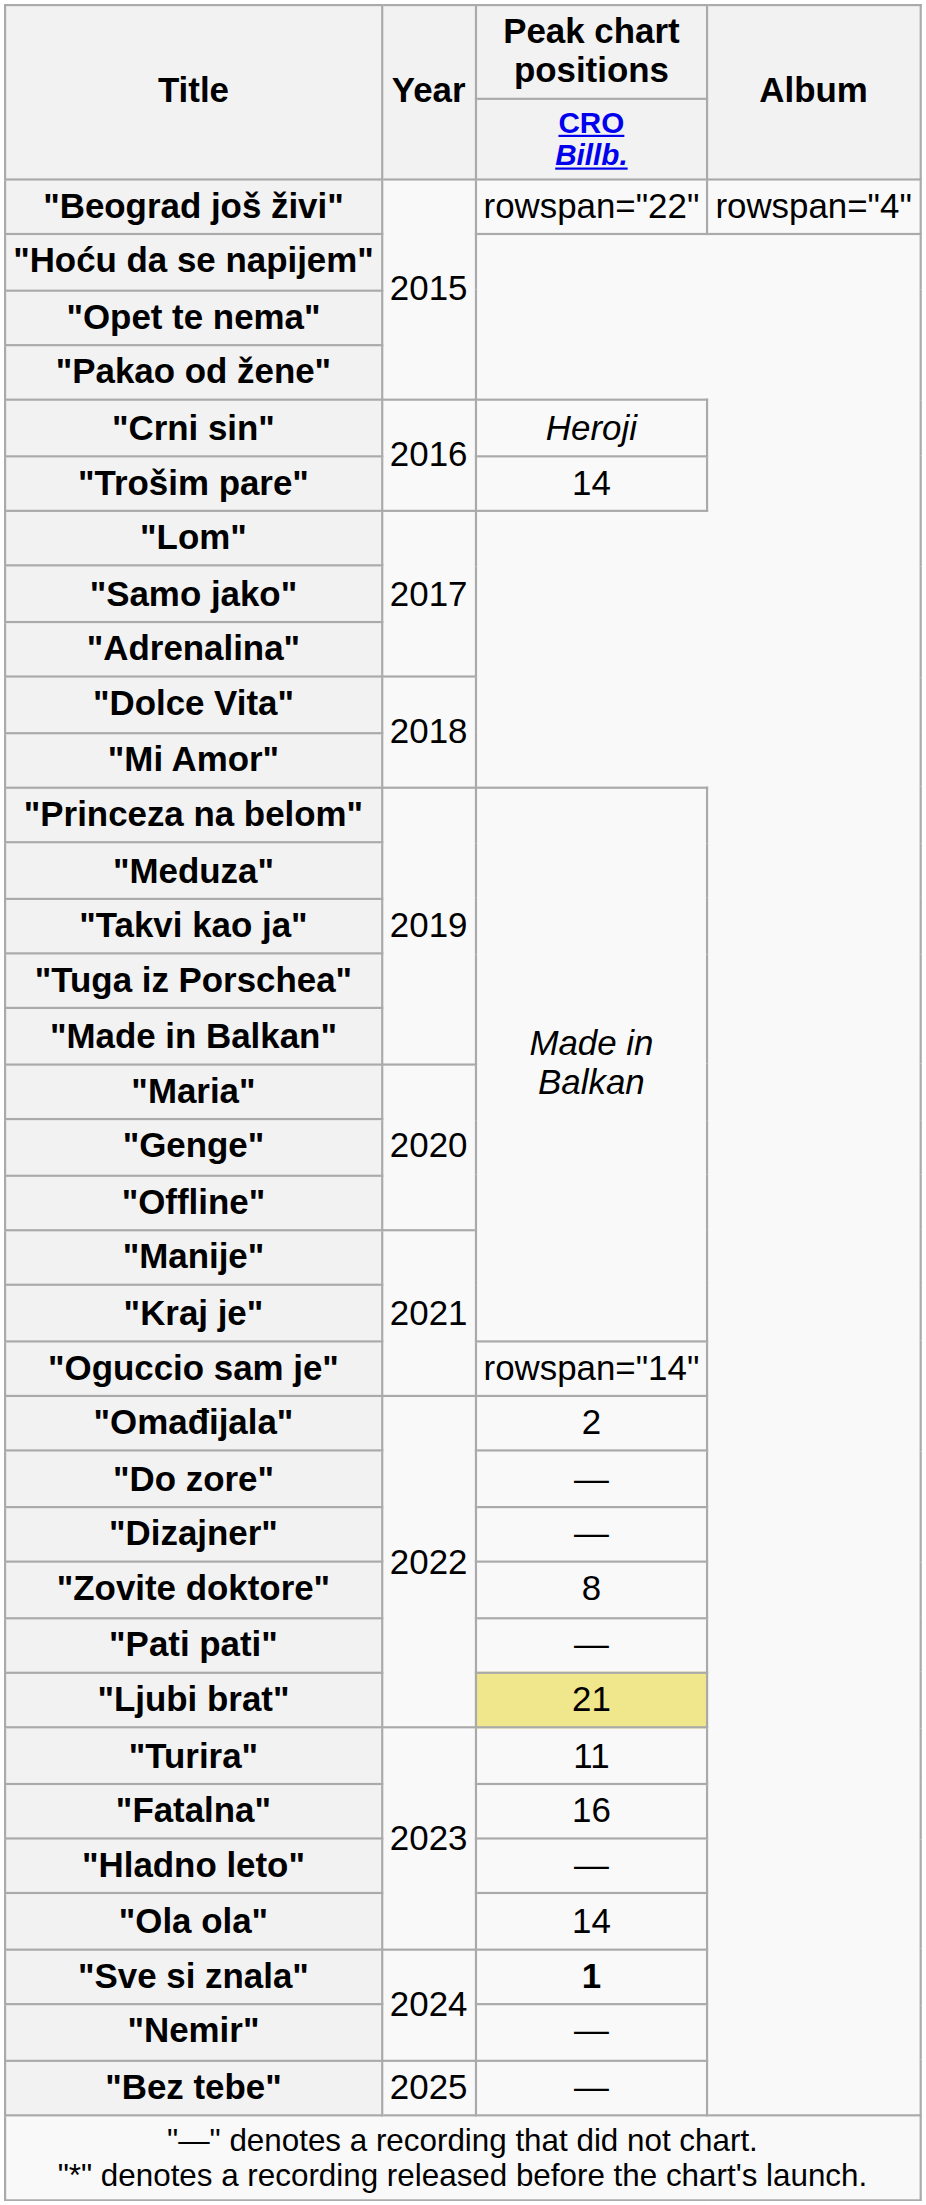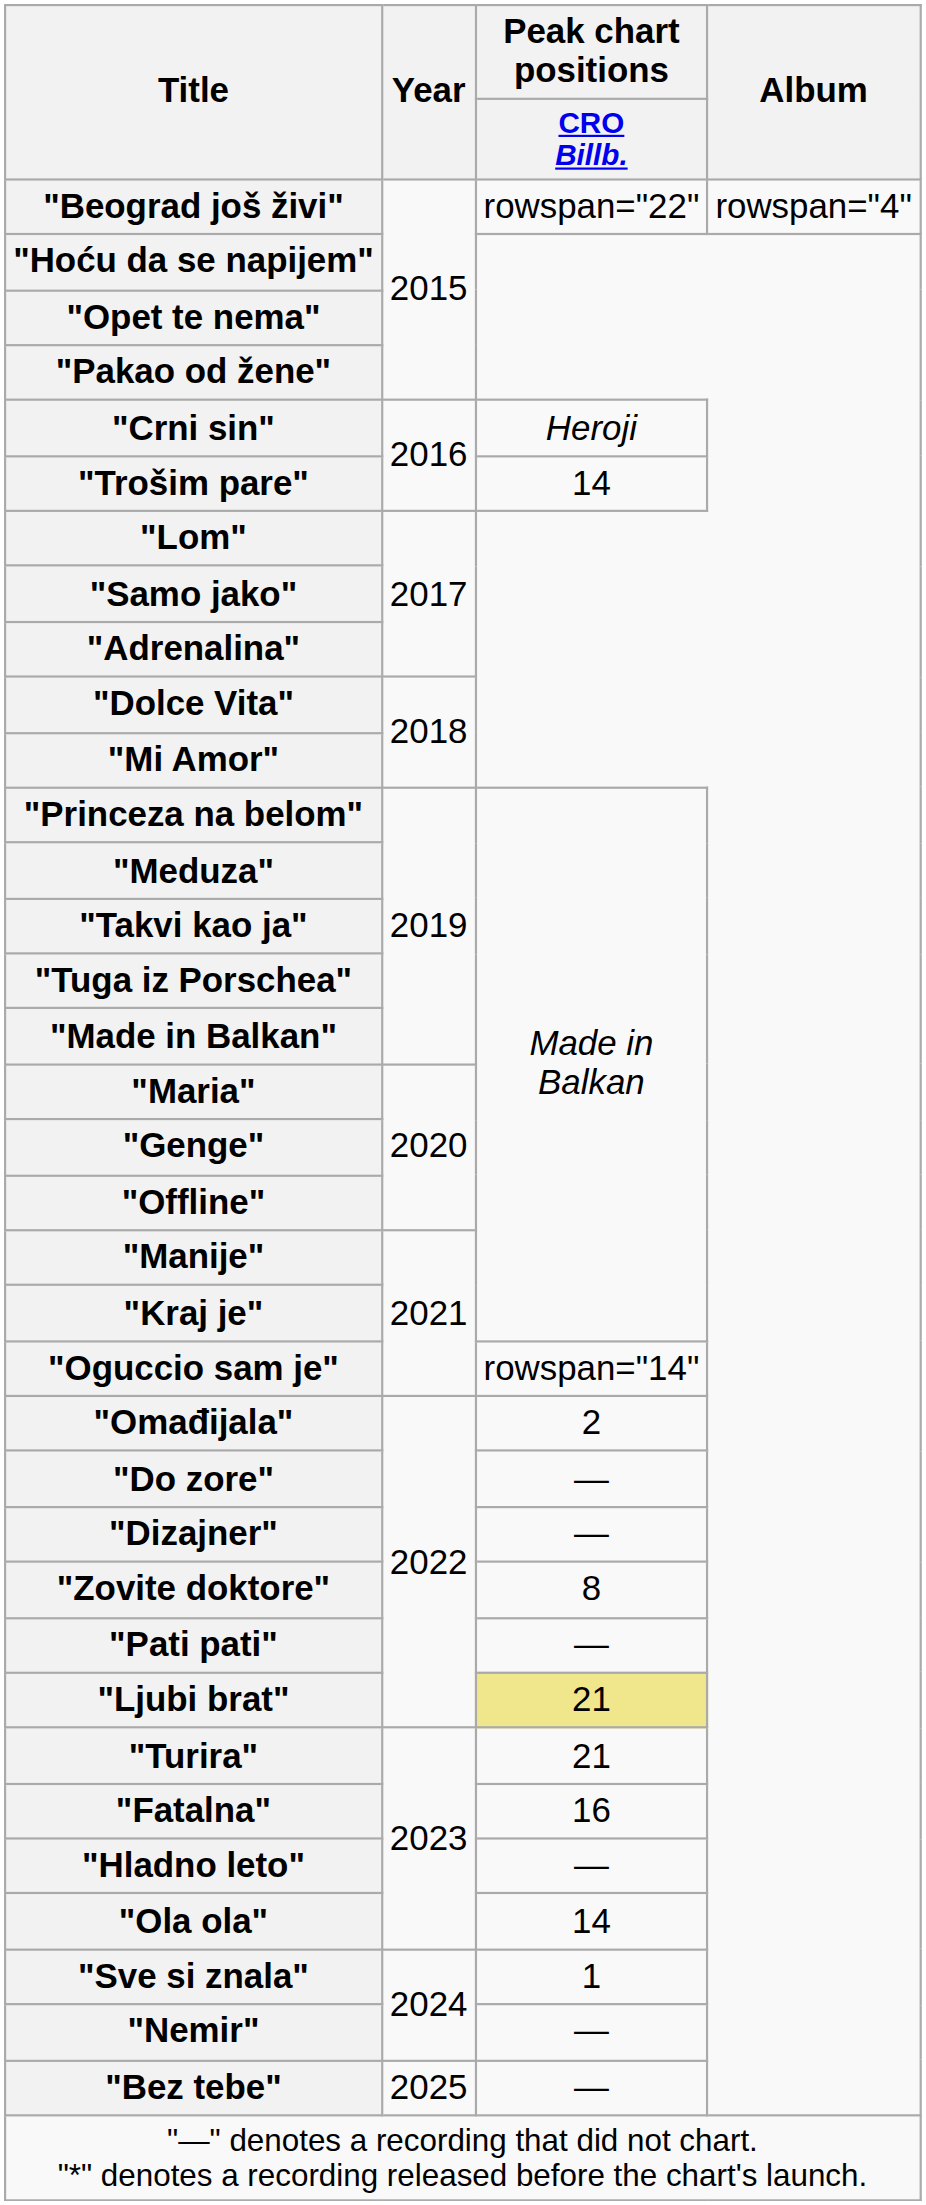(591, 1755) 11 -> (591, 1755) 21
(591, 1976) bold -> (591, 1976) normal
